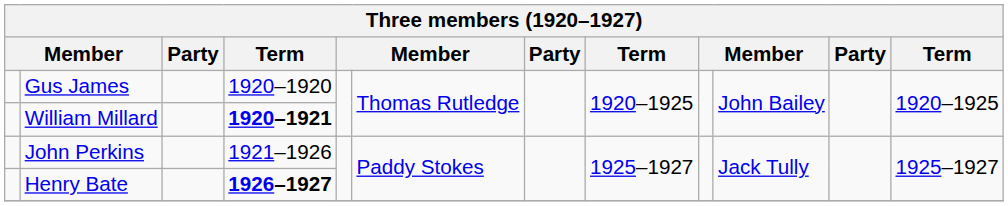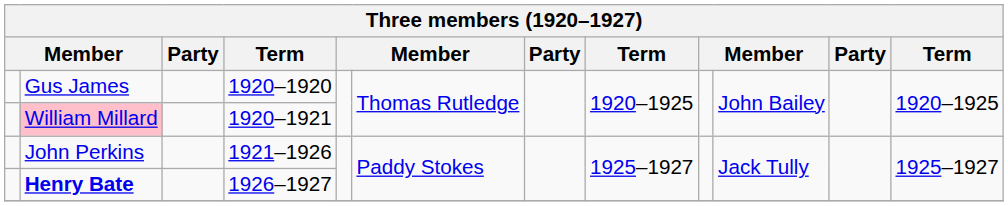(91, 119) no background -> (91, 119) pink background
(280, 119) bold -> (280, 119) normal
(76, 184) normal -> (79, 184) bold
(280, 184) bold -> (280, 184) normal
